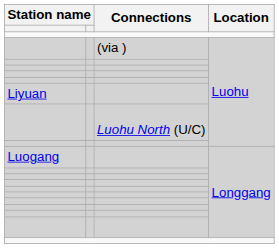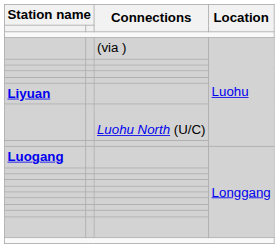(27, 93) normal -> (29, 93) bold
(33, 157) normal -> (36, 157) bold
